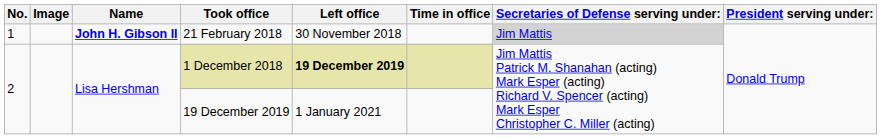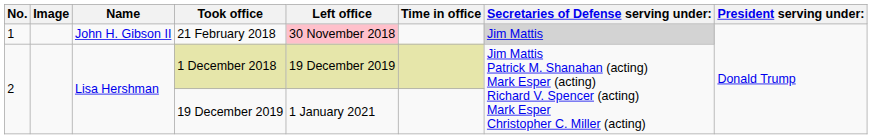(126, 34) bold -> (123, 34) normal
(348, 34) no background -> (342, 34) pink background
(350, 66) bold -> (342, 66) normal
